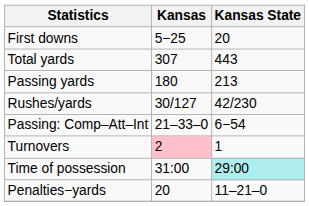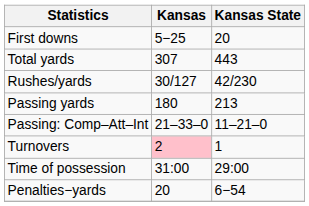rows swapped: (50, 103) <-> (51, 81)
(230, 125) 6−54 -> (241, 125) 11–21–0
(232, 168) paleturquoise background -> (232, 168) no background
(241, 190) 11–21–0 -> (230, 190) 6−54
